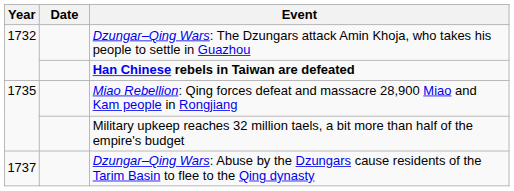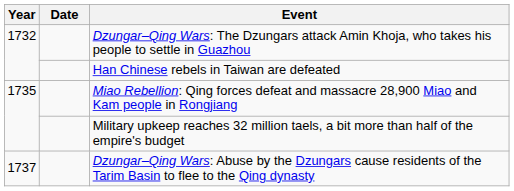(224, 70) bold -> (216, 70) normal
